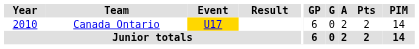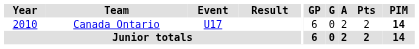(213, 24) gold background -> (213, 24) no background
(399, 24) normal -> (399, 24) bold
